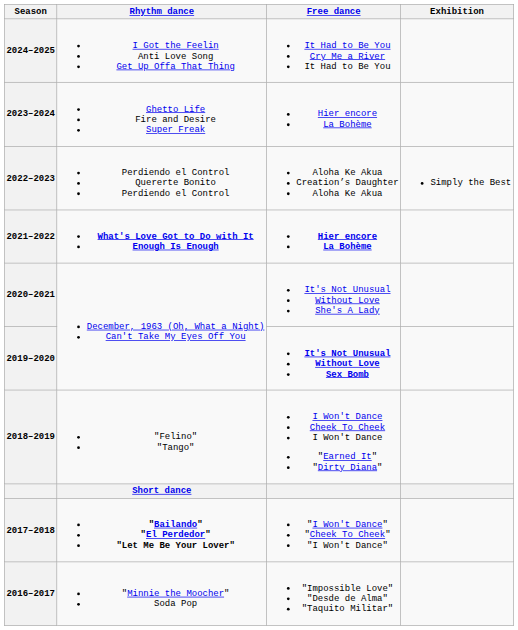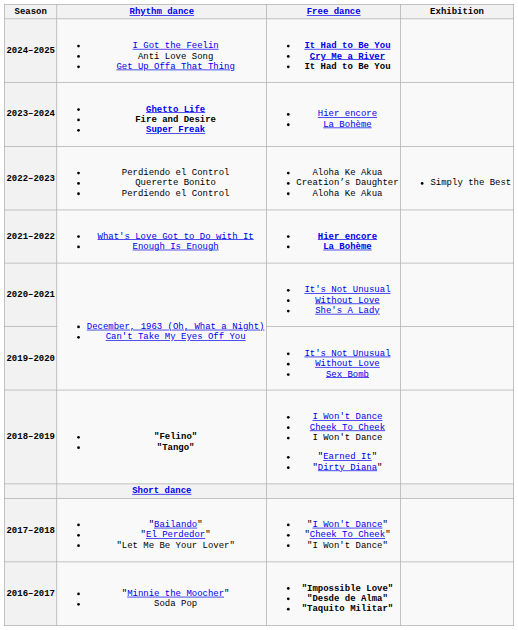(334, 56) normal -> (334, 56) bold
(162, 120) normal -> (162, 120) bold
(162, 242) bold -> (162, 242) normal
(334, 364) bold -> (334, 364) normal
(162, 442) normal -> (162, 442) bold
(162, 535) bold -> (162, 535) normal
(334, 599) normal -> (334, 599) bold
